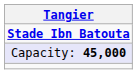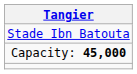(69, 34) bold -> (69, 34) normal
(69, 53) lavender background -> (69, 53) no background
